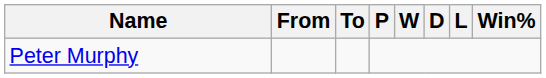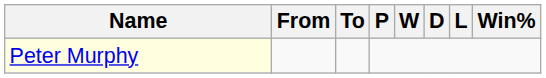(74, 55) no background -> (74, 55) lightyellow background
